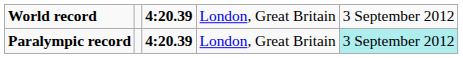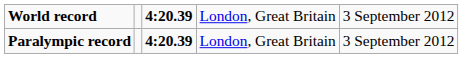(399, 41) paleturquoise background -> (399, 41) no background
